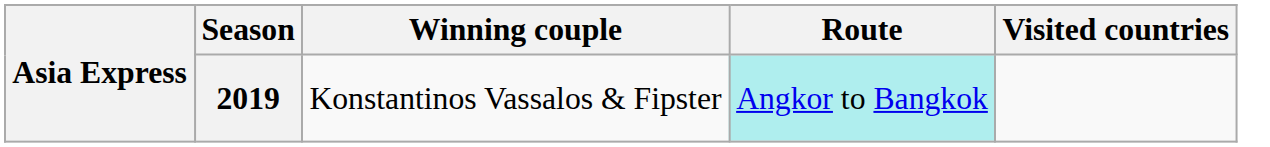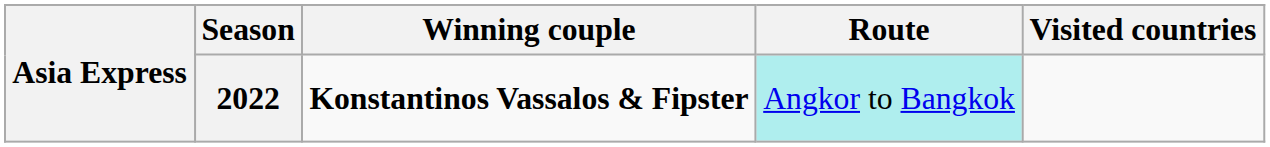(248, 97) 2019 -> (248, 97) 2022
(515, 97) normal -> (529, 97) bold
